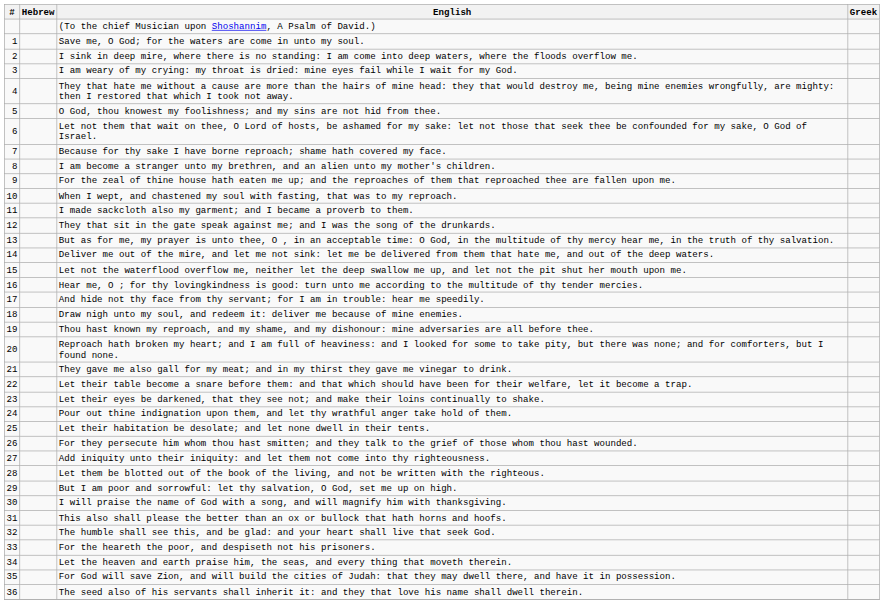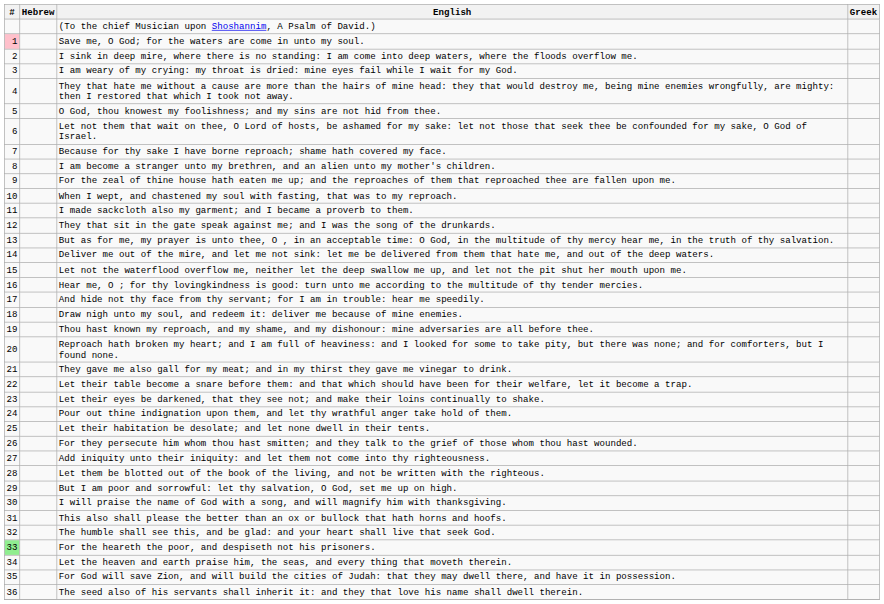(15, 41) no background -> (15, 41) pink background
(12, 548) no background -> (12, 548) lightgreen background
